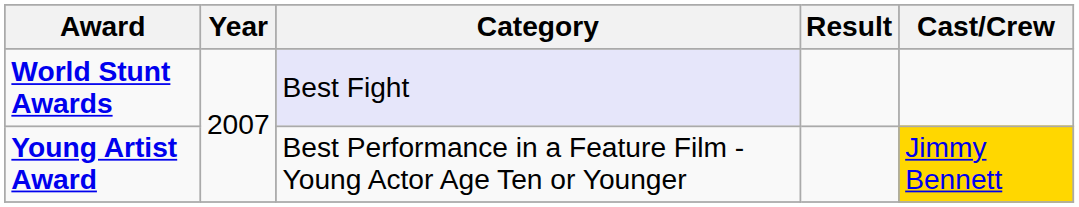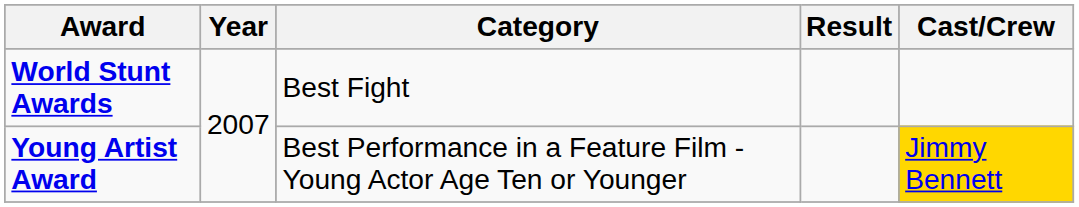(346, 87) lavender background -> (346, 87) no background
